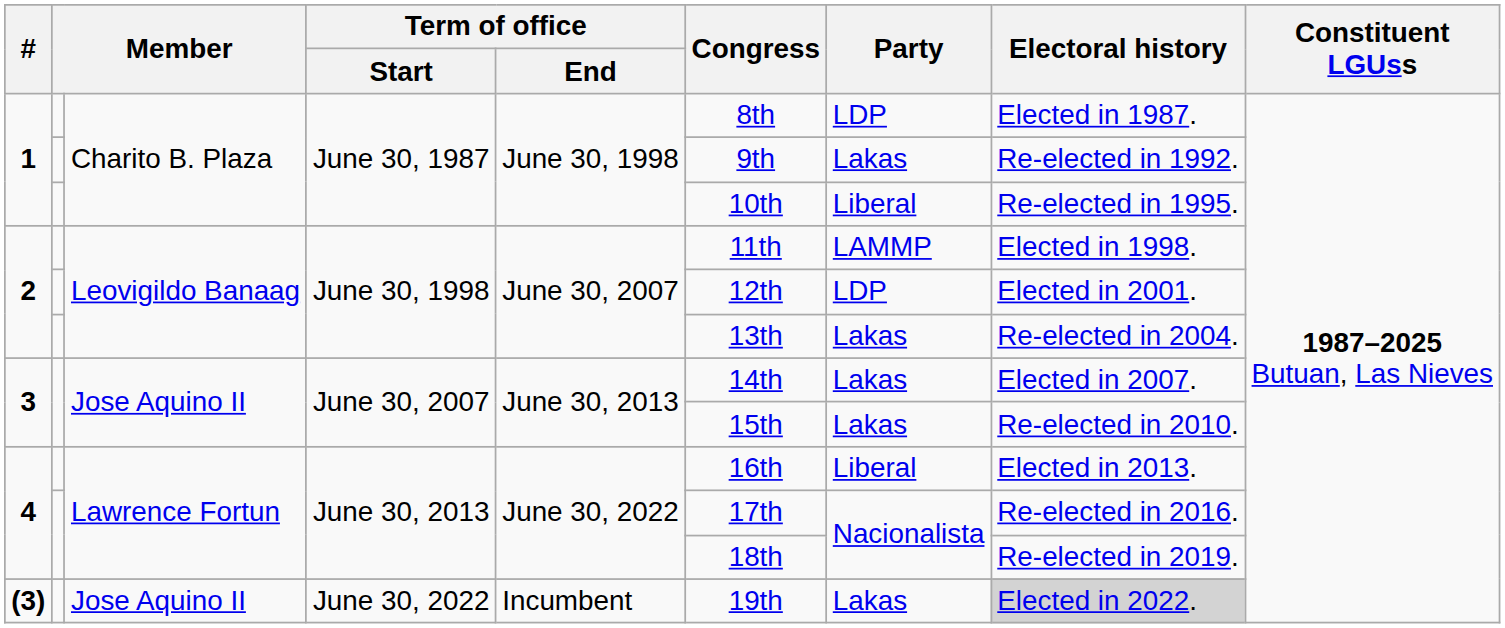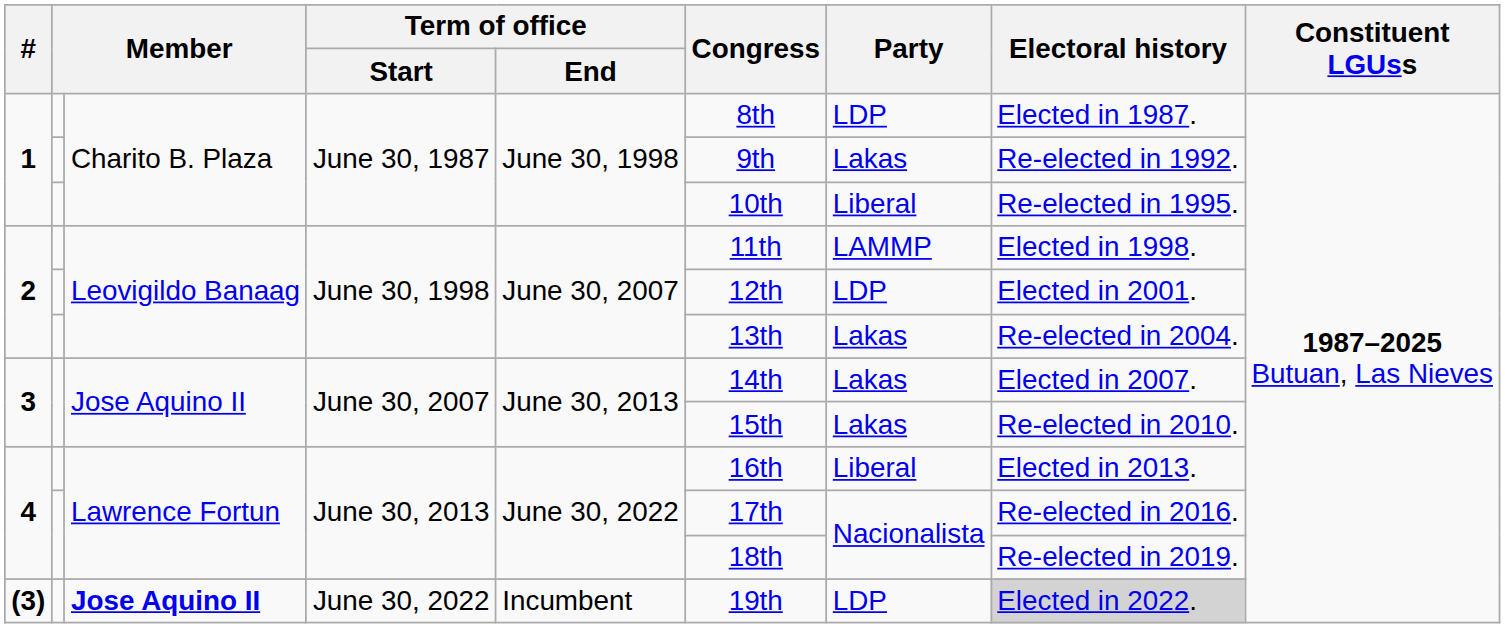(158, 600) normal -> (166, 600) bold
(870, 600) Lakas -> (860, 600) LDP
